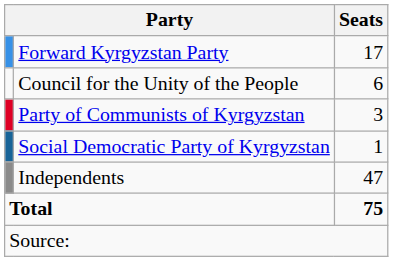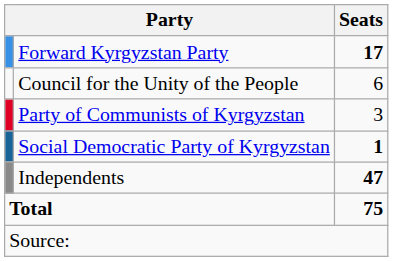(373, 51) normal -> (373, 51) bold
(378, 146) normal -> (378, 146) bold
(373, 177) normal -> (373, 177) bold
